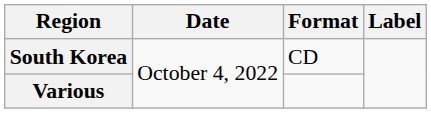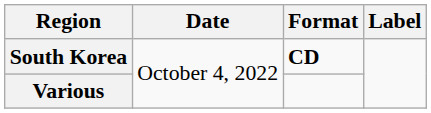(303, 56) normal -> (304, 56) bold
